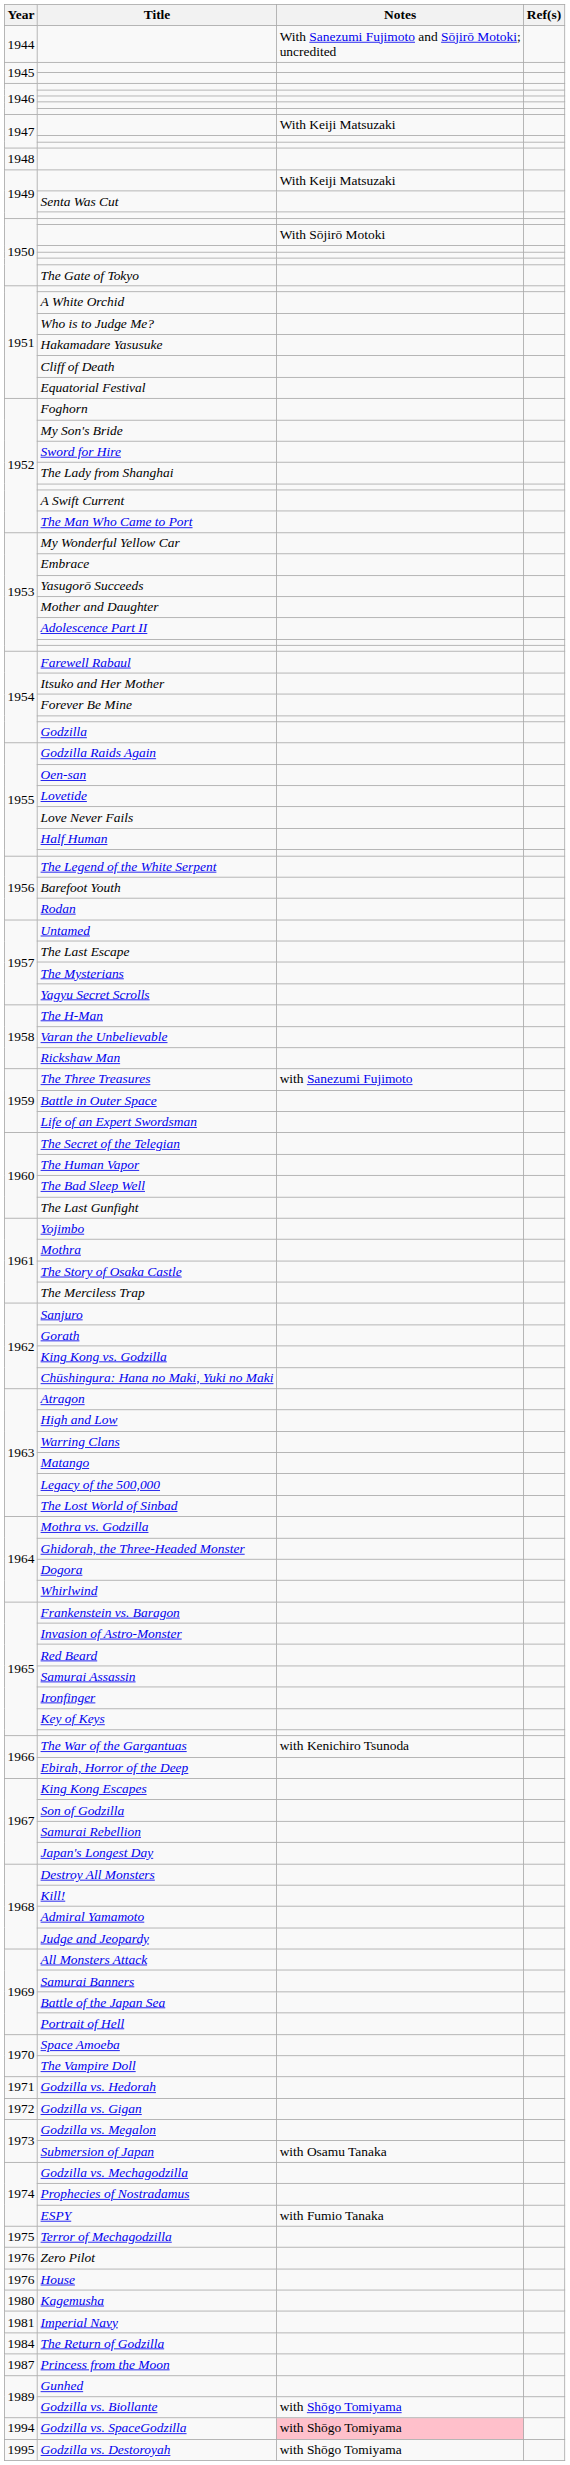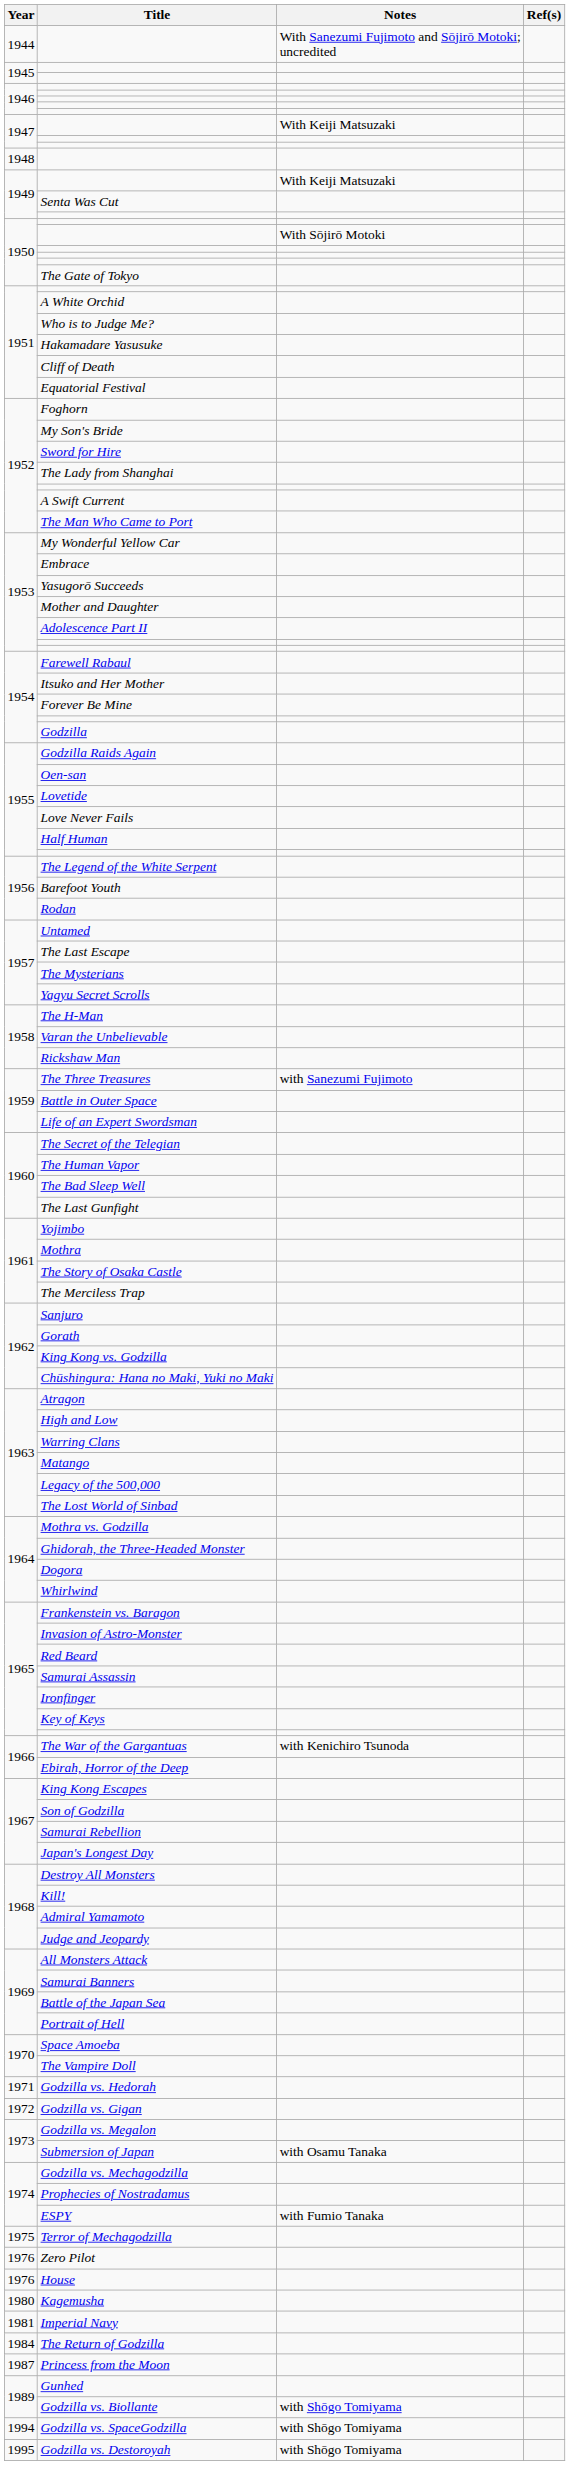(341, 2428) pink background -> (341, 2428) no background
